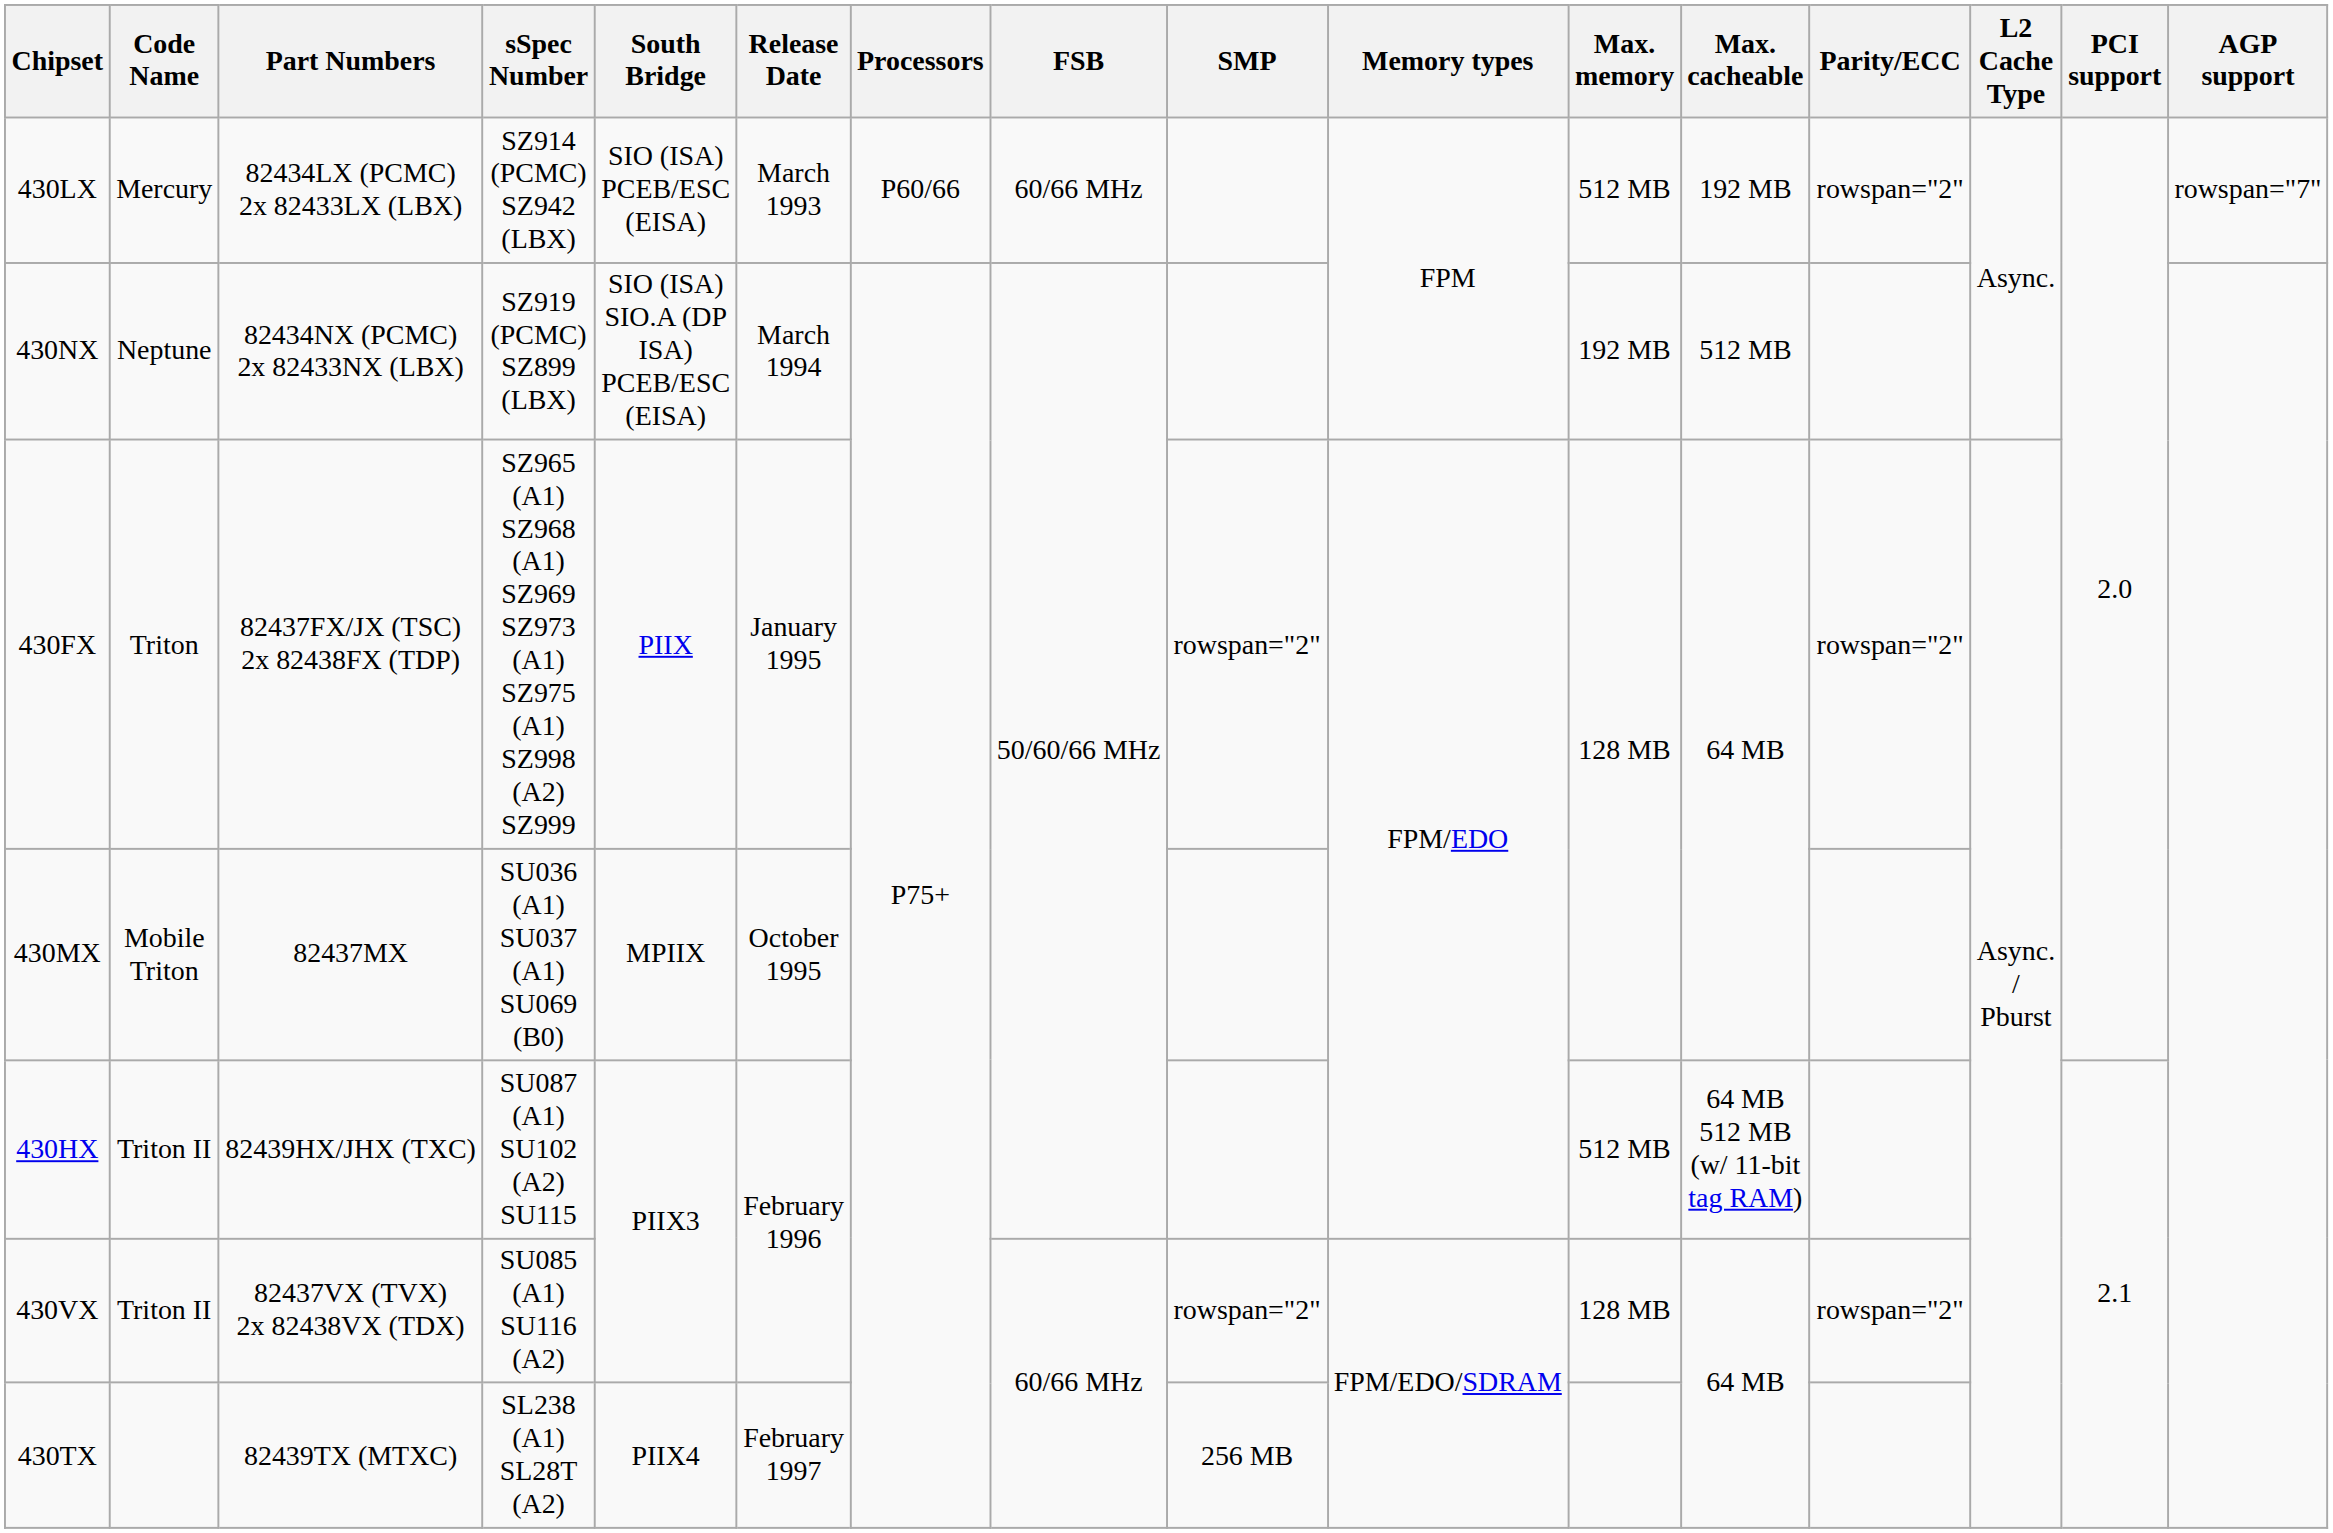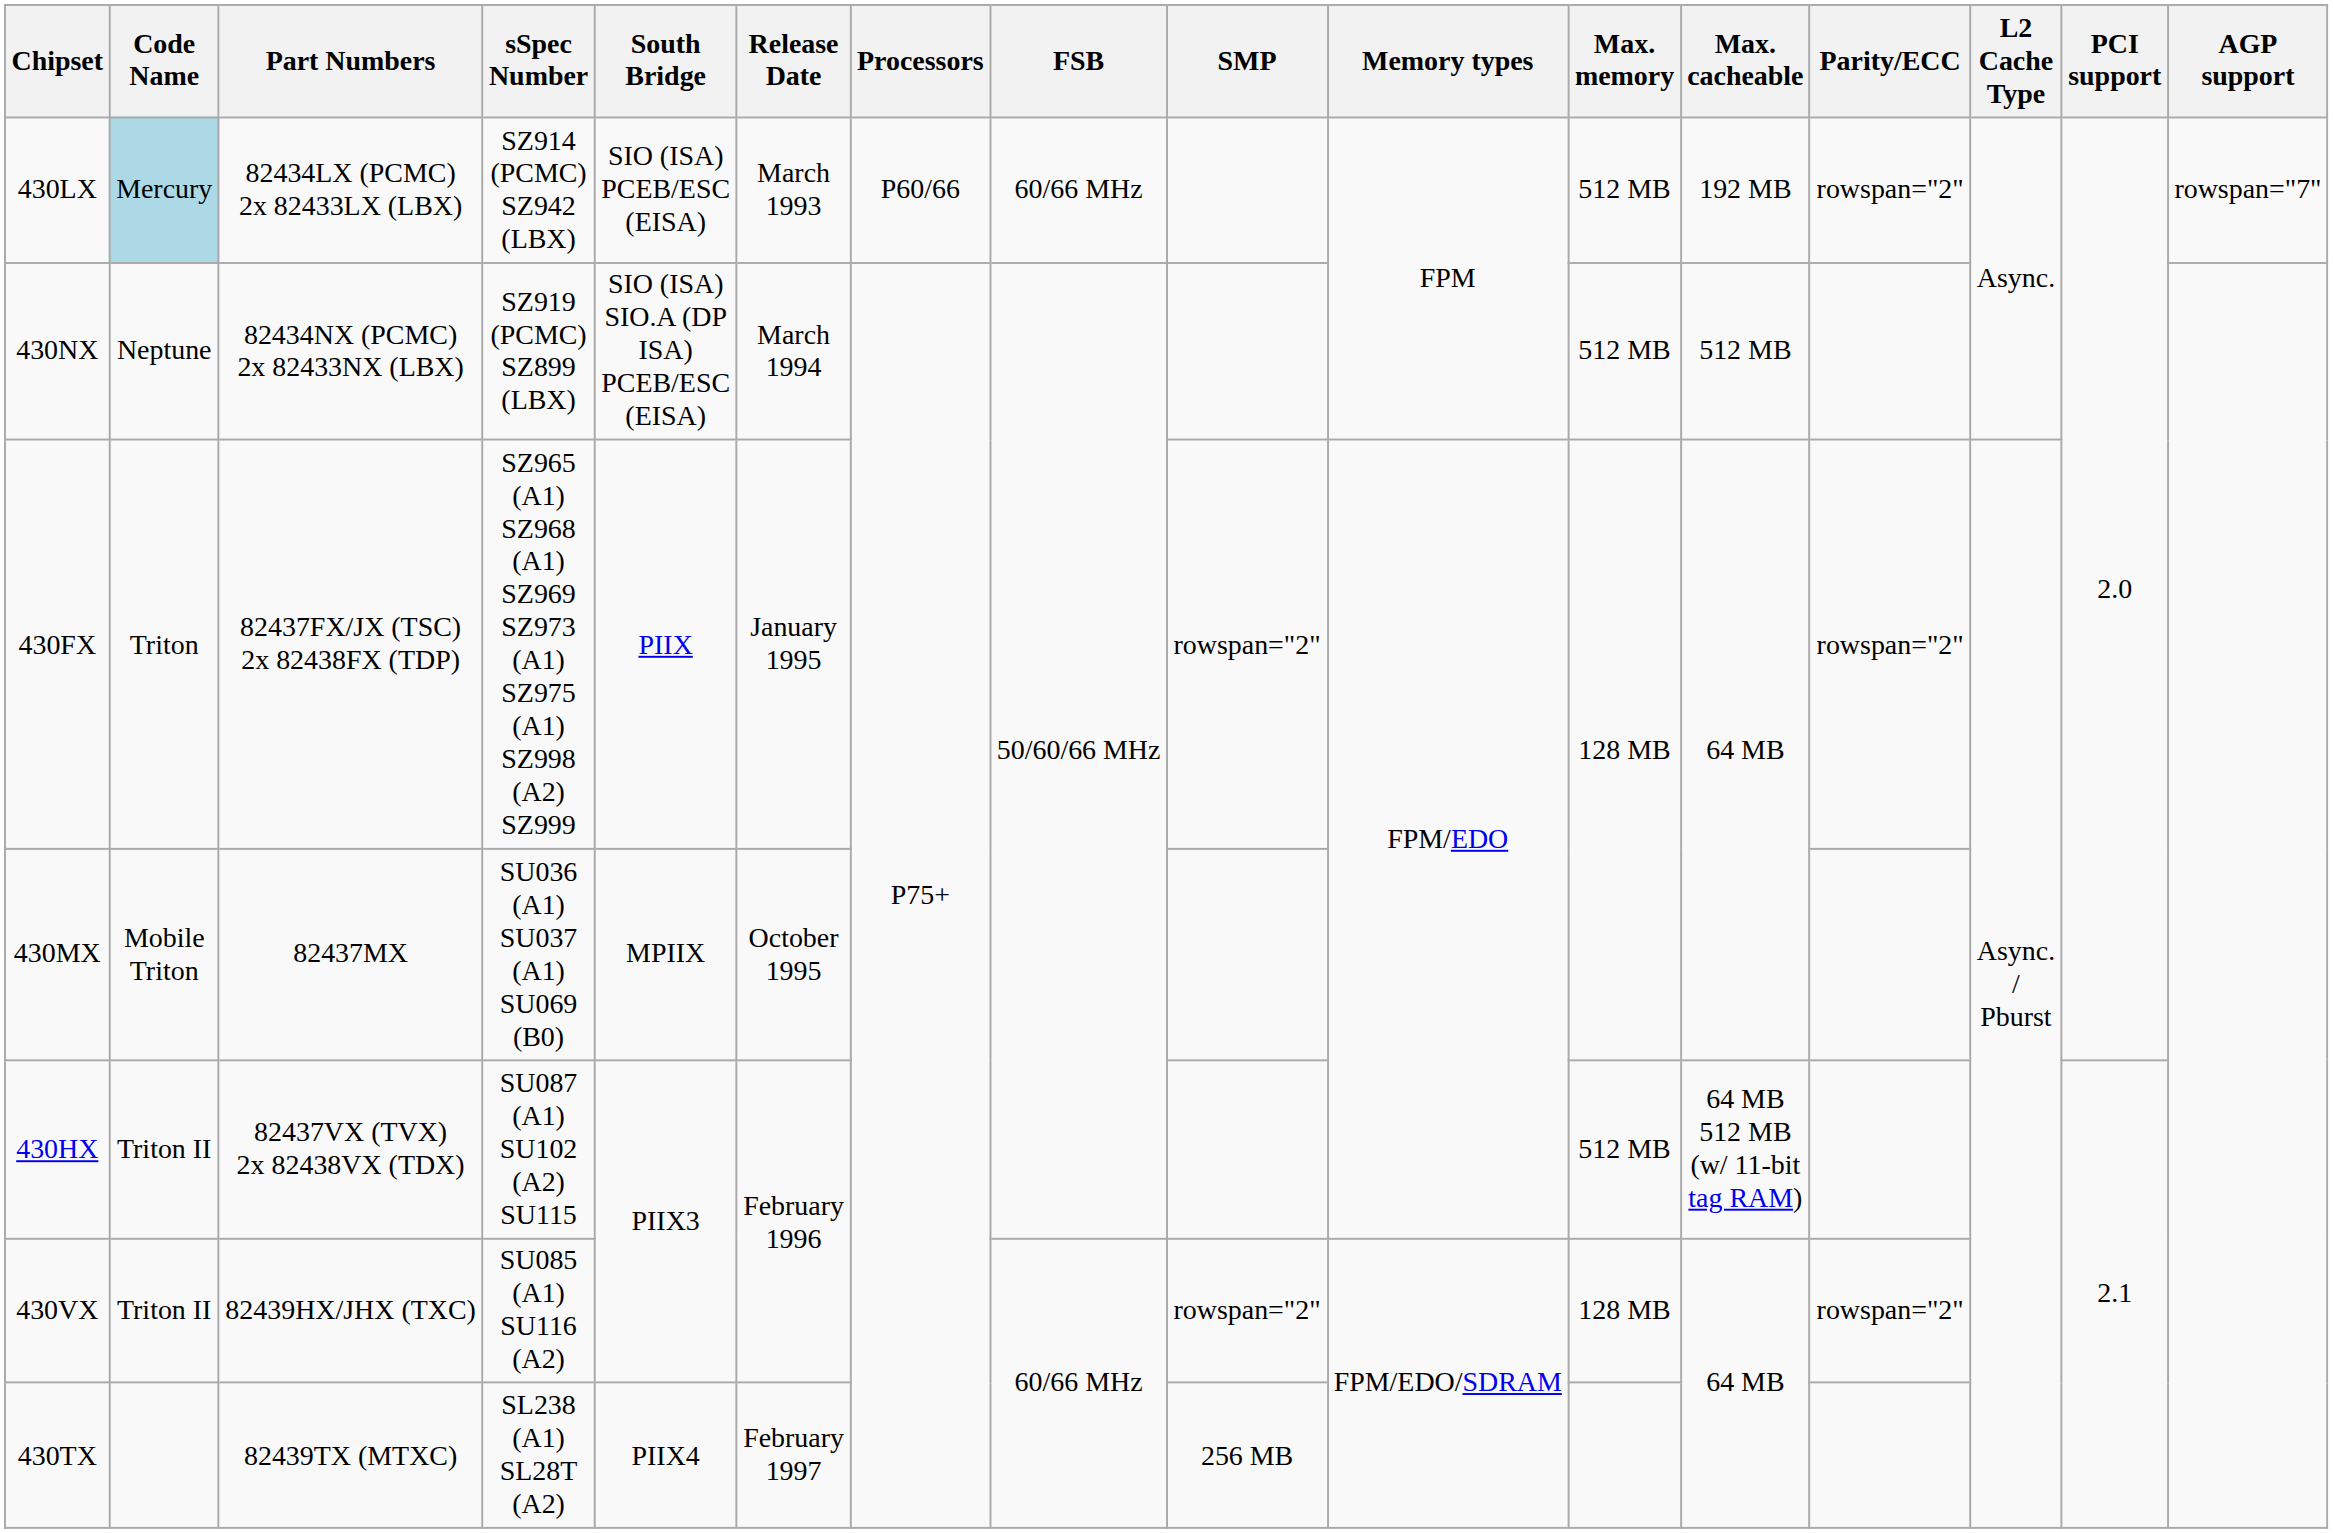(164, 189) no background -> (164, 189) lightblue background
(1624, 350) 192 MB -> (1624, 350) 512 MB
(351, 1148) 82439HX/JHX (TXC) -> (351, 1148) 82437VX (TVX) 2x 82438VX (TDX)
(351, 1310) 82437VX (TVX) 2x 82438VX (TDX) -> (351, 1310) 82439HX/JHX (TXC)
